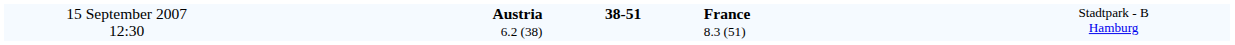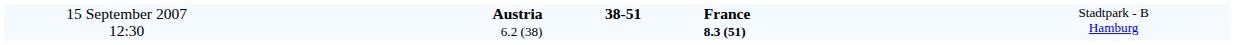(725, 32) normal -> (725, 32) bold
